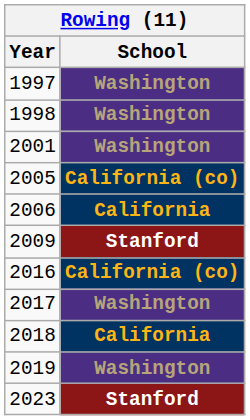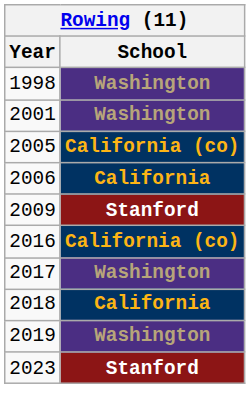- row: (33, 84)
